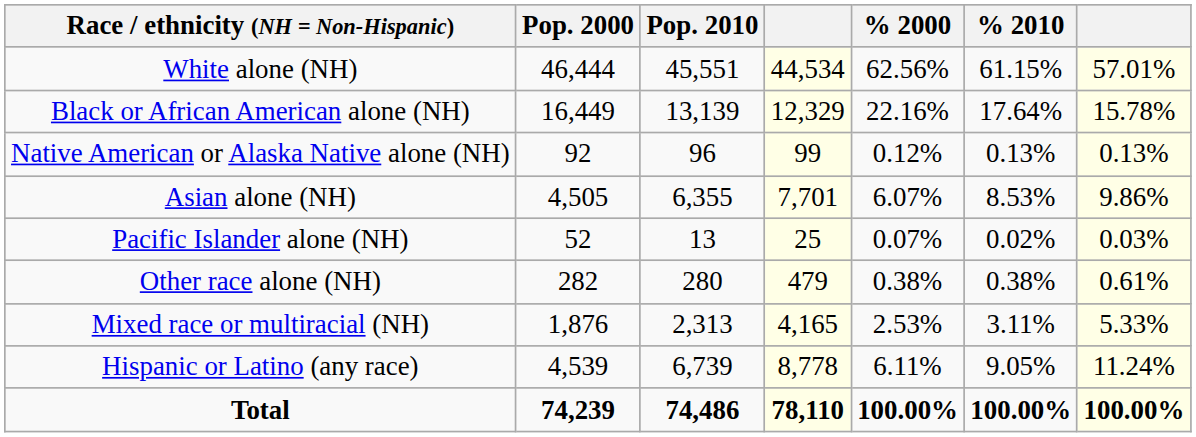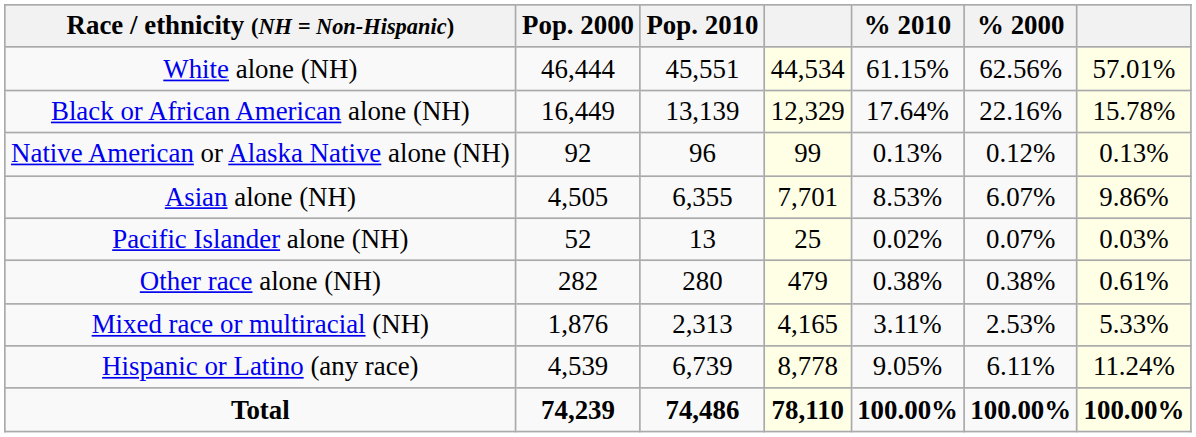columns swapped: (908, 25) <-> (1021, 25)
